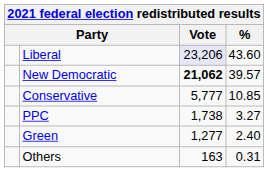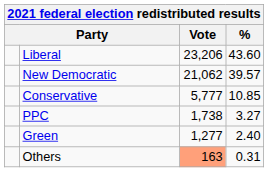(203, 55) lavender background -> (203, 55) no background
(203, 75) bold -> (203, 75) normal
(212, 156) no background -> (212, 156) lightsalmon background
